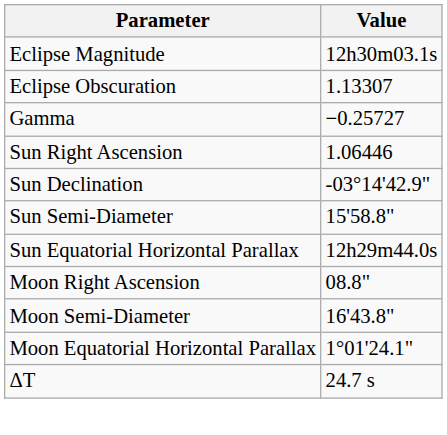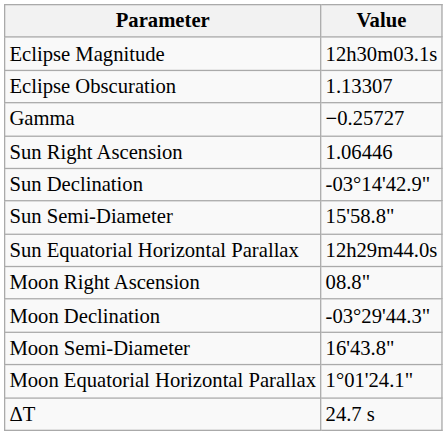+ row: (85, 315)
